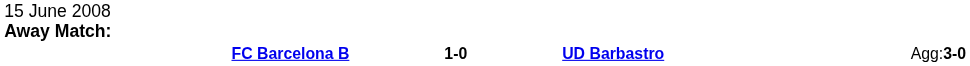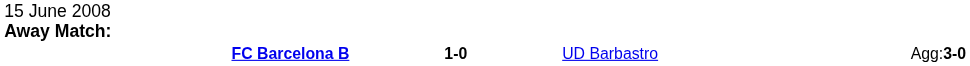(613, 53) bold -> (610, 53) normal
